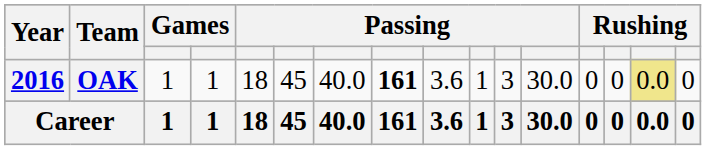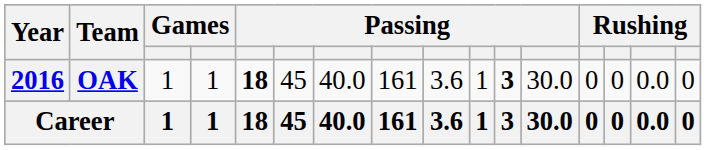(255, 79) normal -> (255, 79) bold
(398, 79) bold -> (398, 79) normal
(507, 79) normal -> (507, 79) bold
(653, 79) khaki background -> (653, 79) no background
